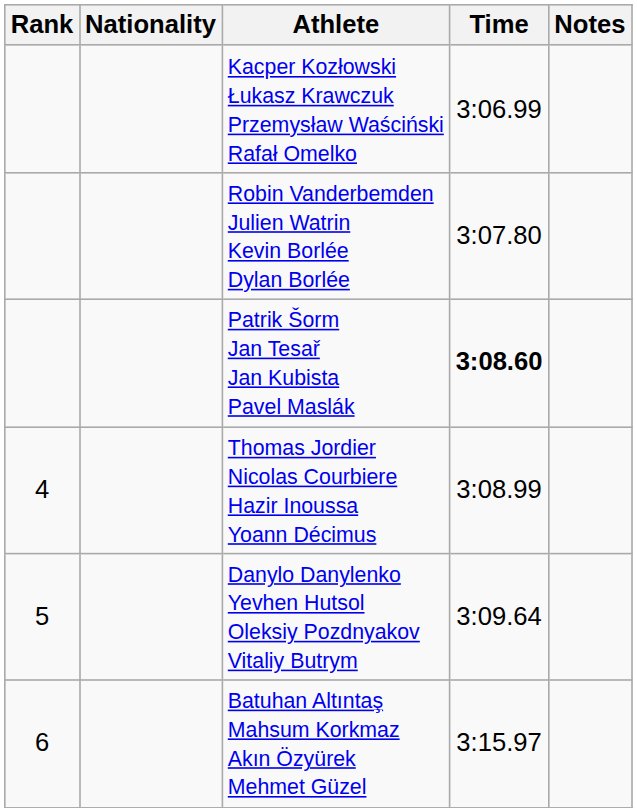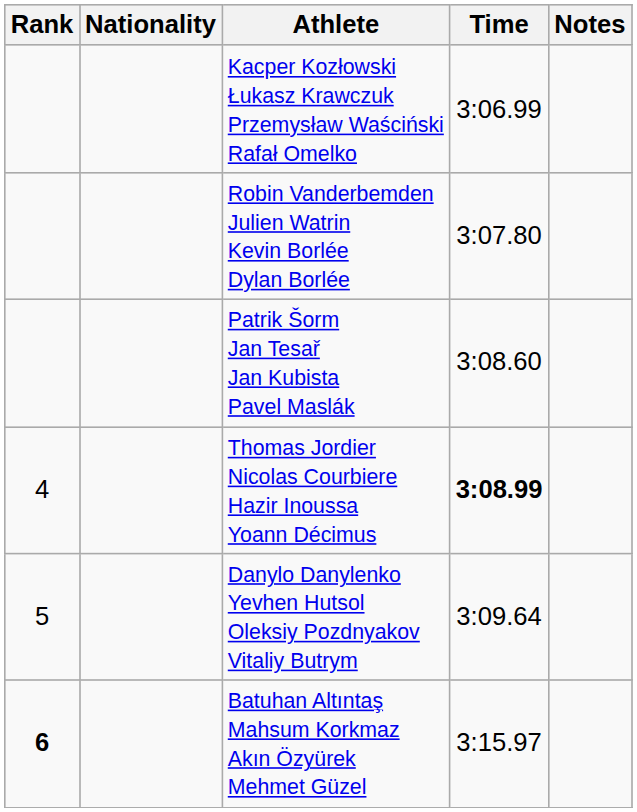(499, 362) bold -> (499, 362) normal
(499, 489) normal -> (499, 489) bold
(42, 743) normal -> (42, 743) bold
